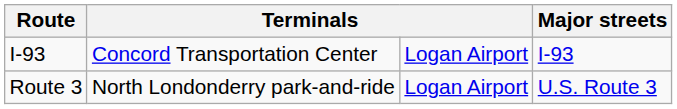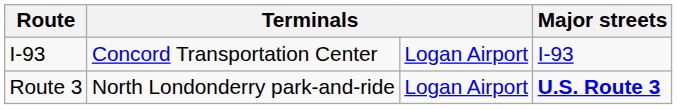(597, 86) normal -> (599, 86) bold
